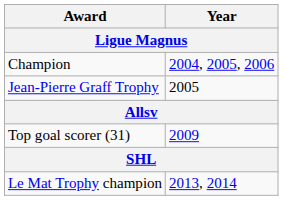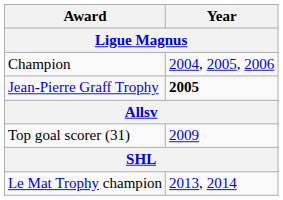(184, 87) normal -> (184, 87) bold
